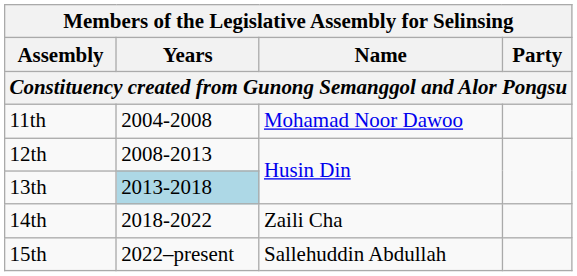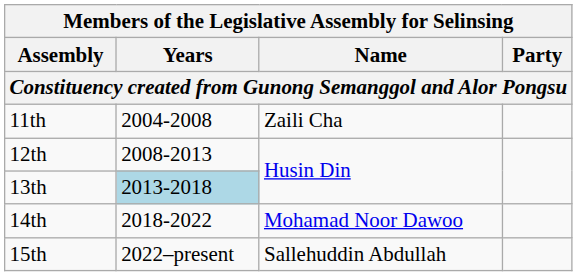(364, 120) Mohamad Noor Dawoo -> (303, 120) Zaili Cha
(303, 220) Zaili Cha -> (364, 220) Mohamad Noor Dawoo
